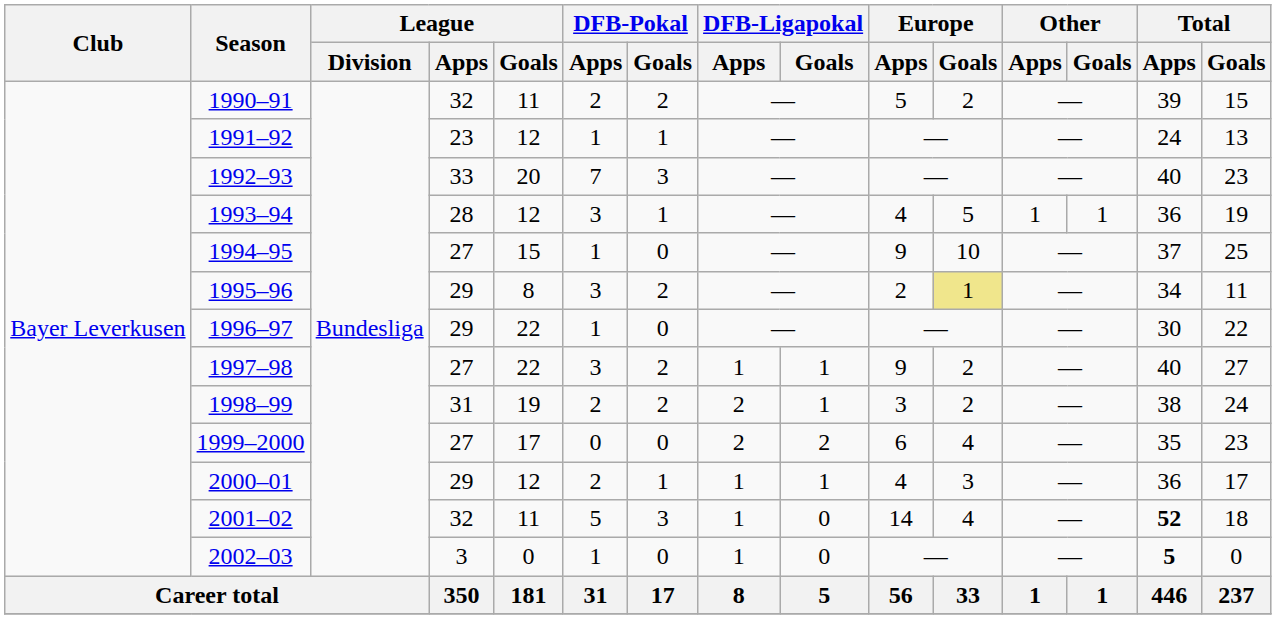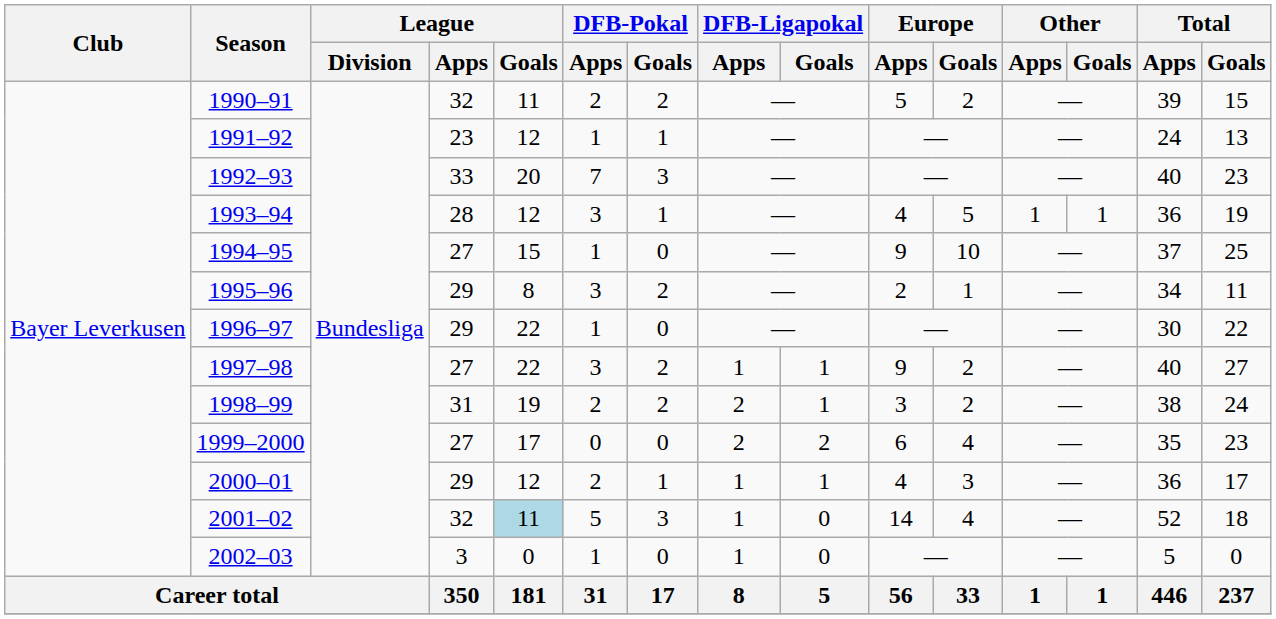(968, 289) khaki background -> (968, 289) no background
(529, 518) no background -> (529, 518) lightblue background
(1169, 518) bold -> (1169, 518) normal
(1169, 556) bold -> (1169, 556) normal
